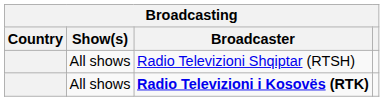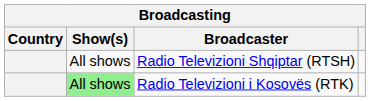(100, 84) no background -> (100, 84) lightgreen background
(253, 84) bold -> (245, 84) normal
